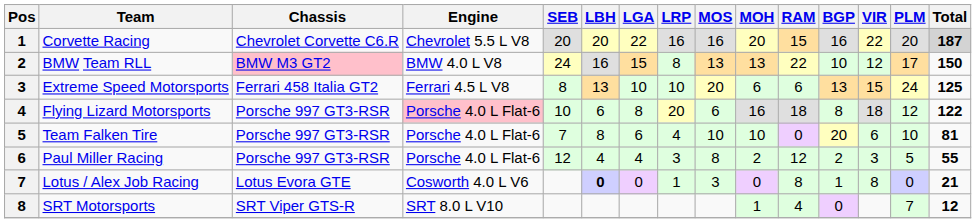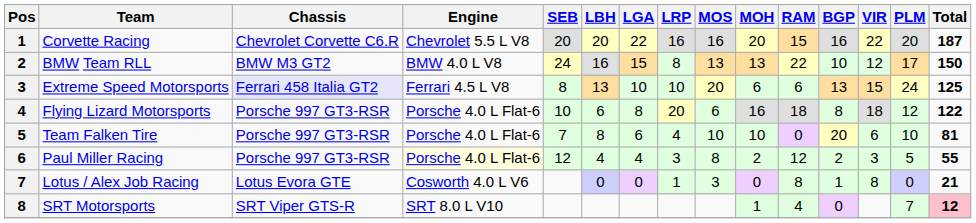(950, 40) lightgrey background -> (950, 40) no background
(283, 64) pink background -> (283, 64) no background
(307, 88) no background -> (307, 88) lavender background
(473, 111) pink background -> (473, 111) no background
(473, 159) no background -> (473, 159) lightyellow background
(600, 182) bold -> (600, 182) normal
(950, 206) no background -> (950, 206) pink background
